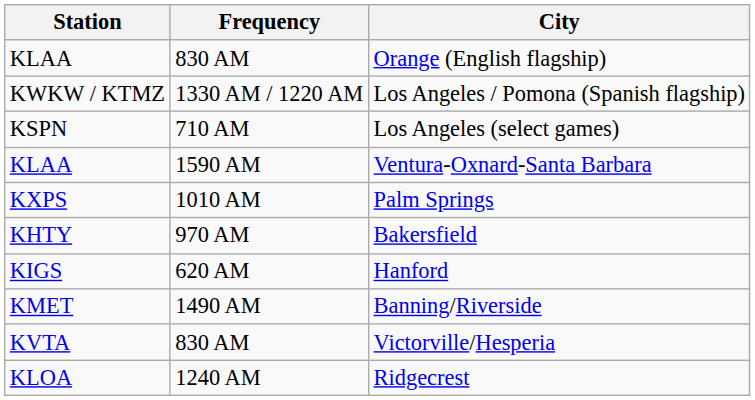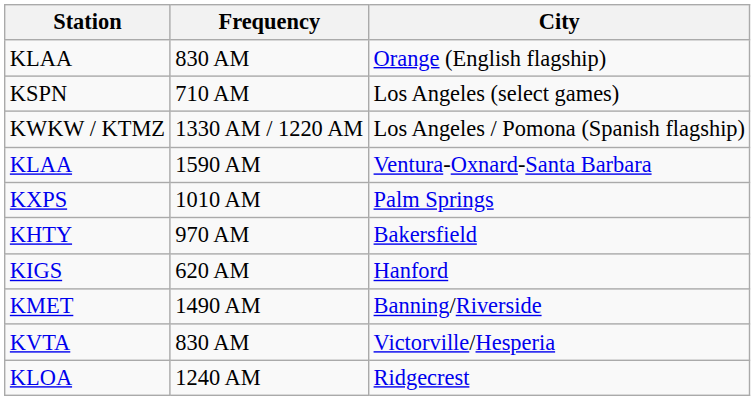rows swapped: (559, 93) <-> (496, 128)
